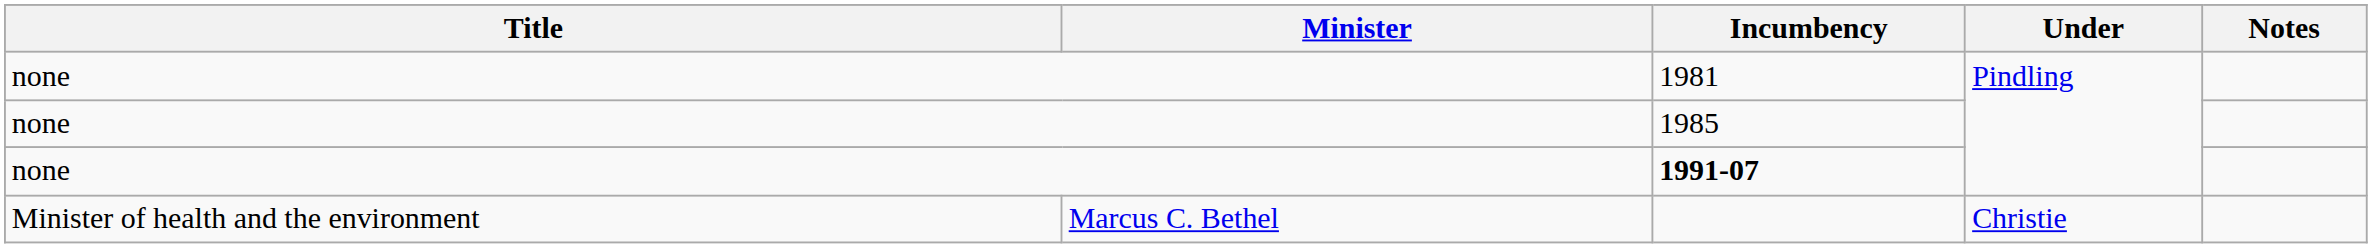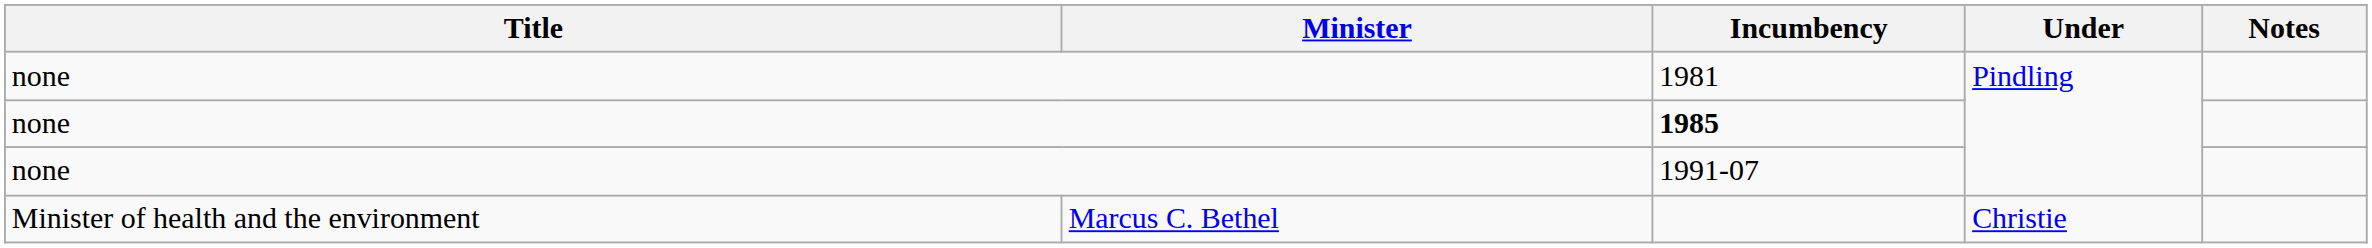(1689, 123) normal -> (1689, 123) bold
(1709, 170) bold -> (1709, 170) normal
